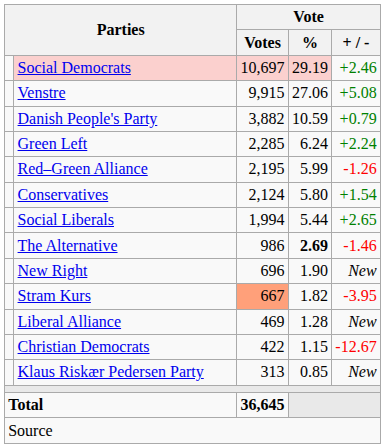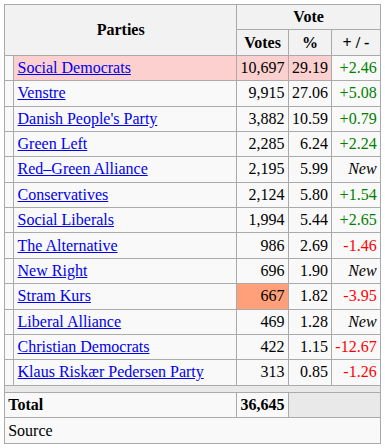(360, 169) -1.26 -> (362, 169) New
(314, 245) bold -> (314, 245) normal
(362, 372) New -> (360, 372) -1.26
